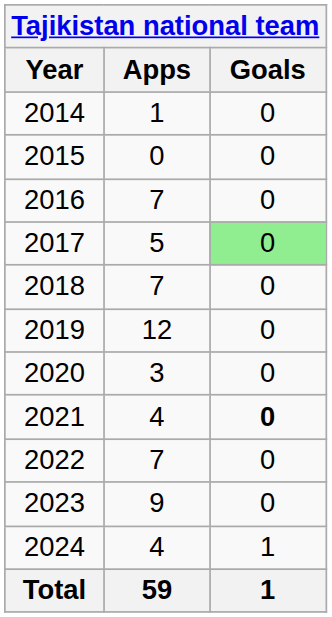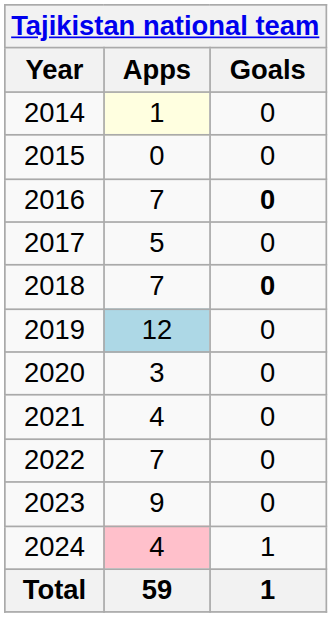(157, 112) no background -> (157, 112) lightyellow background
(268, 199) normal -> (268, 199) bold
(268, 243) lightgreen background -> (268, 243) no background
(268, 286) normal -> (268, 286) bold
(157, 329) no background -> (157, 329) lightblue background
(268, 416) bold -> (268, 416) normal
(157, 546) no background -> (157, 546) pink background
